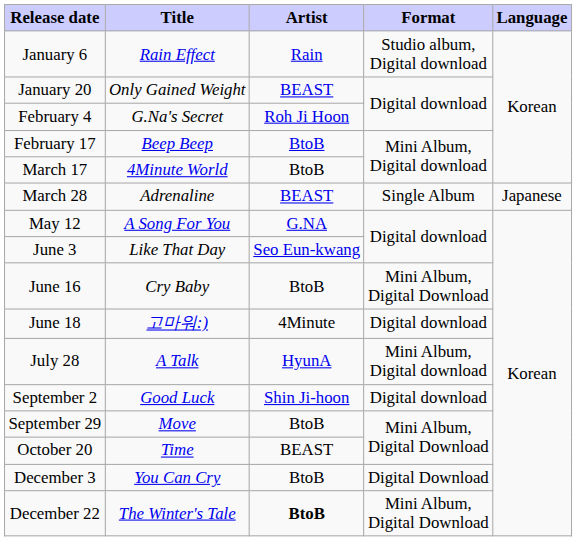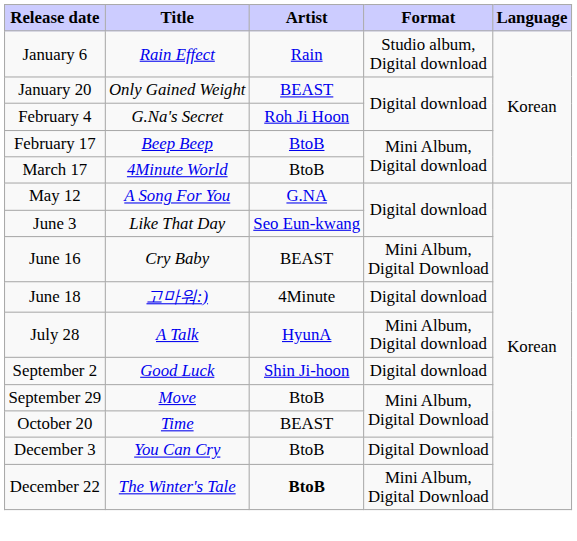- row: (55, 196)
(307, 285) BtoB -> (307, 259) BEAST
